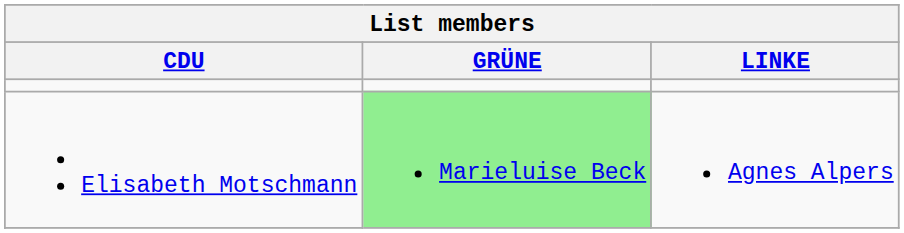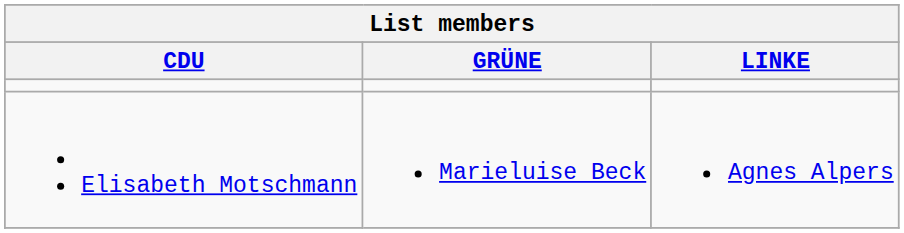(507, 172) lightgreen background -> (507, 172) no background
